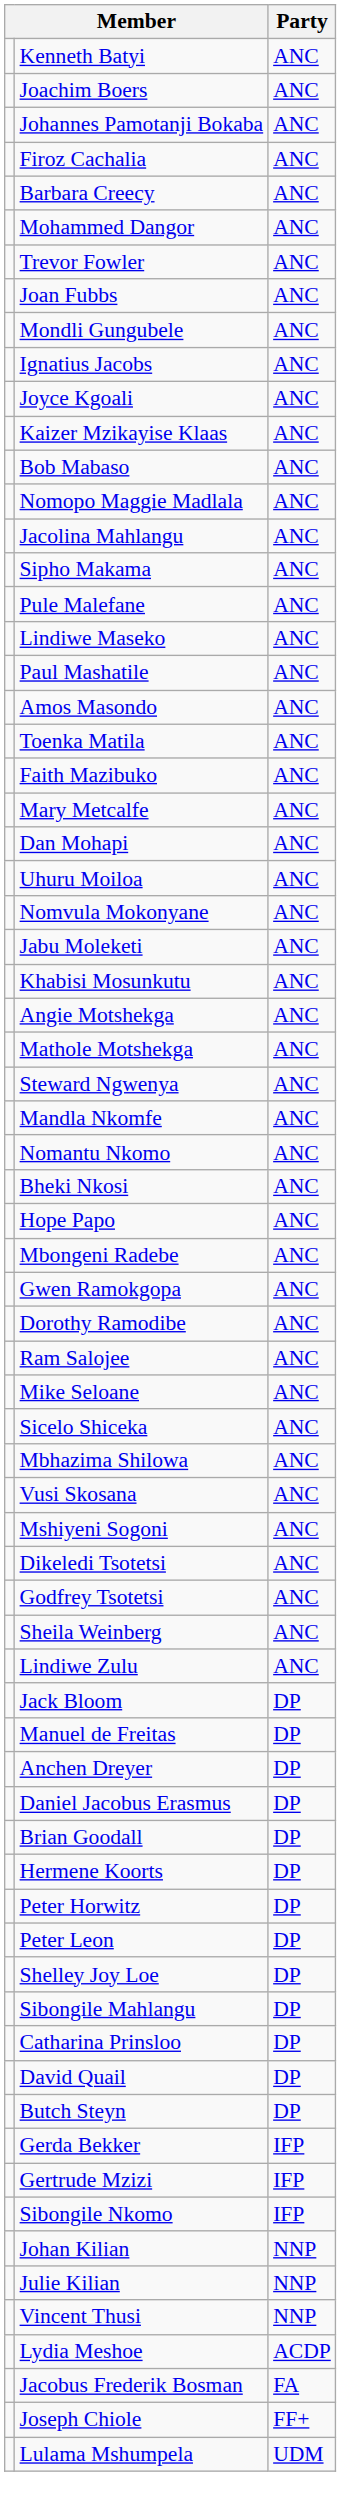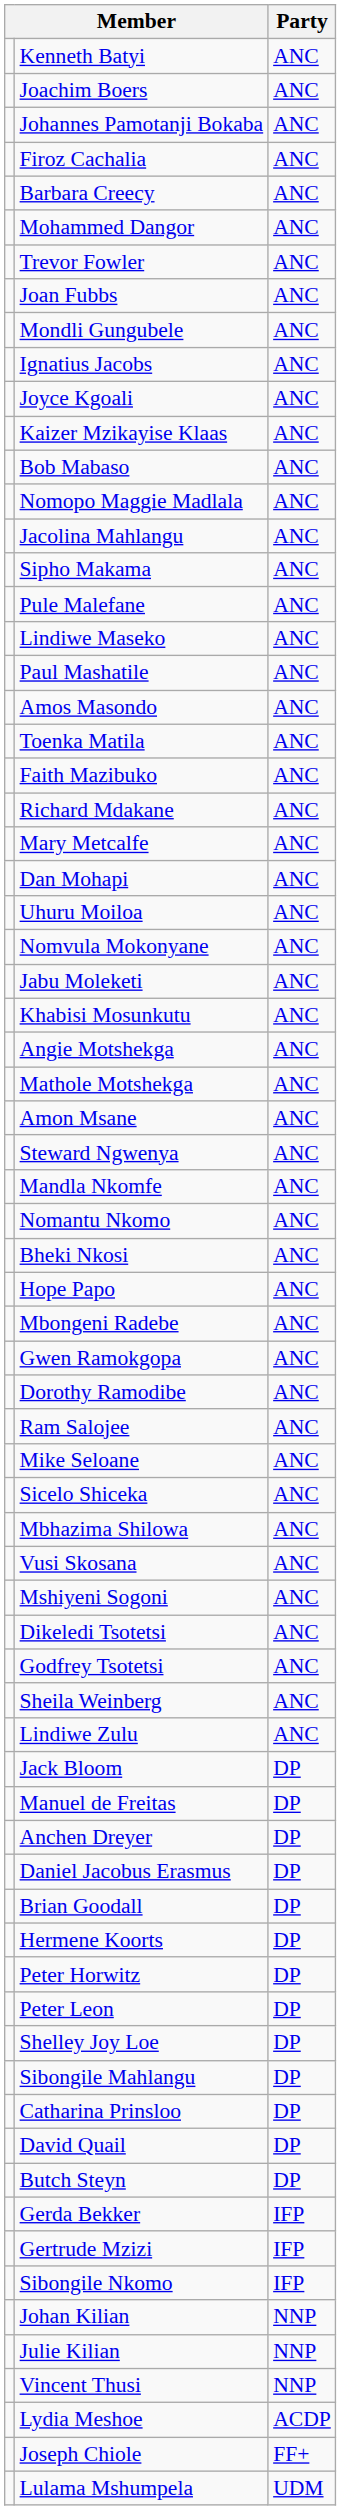+ row: (97, 809)
+ row: (78, 1117)
- row: (131, 2385)
